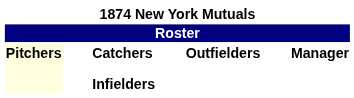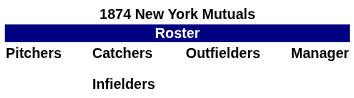(34, 53) lightyellow background -> (34, 53) no background
